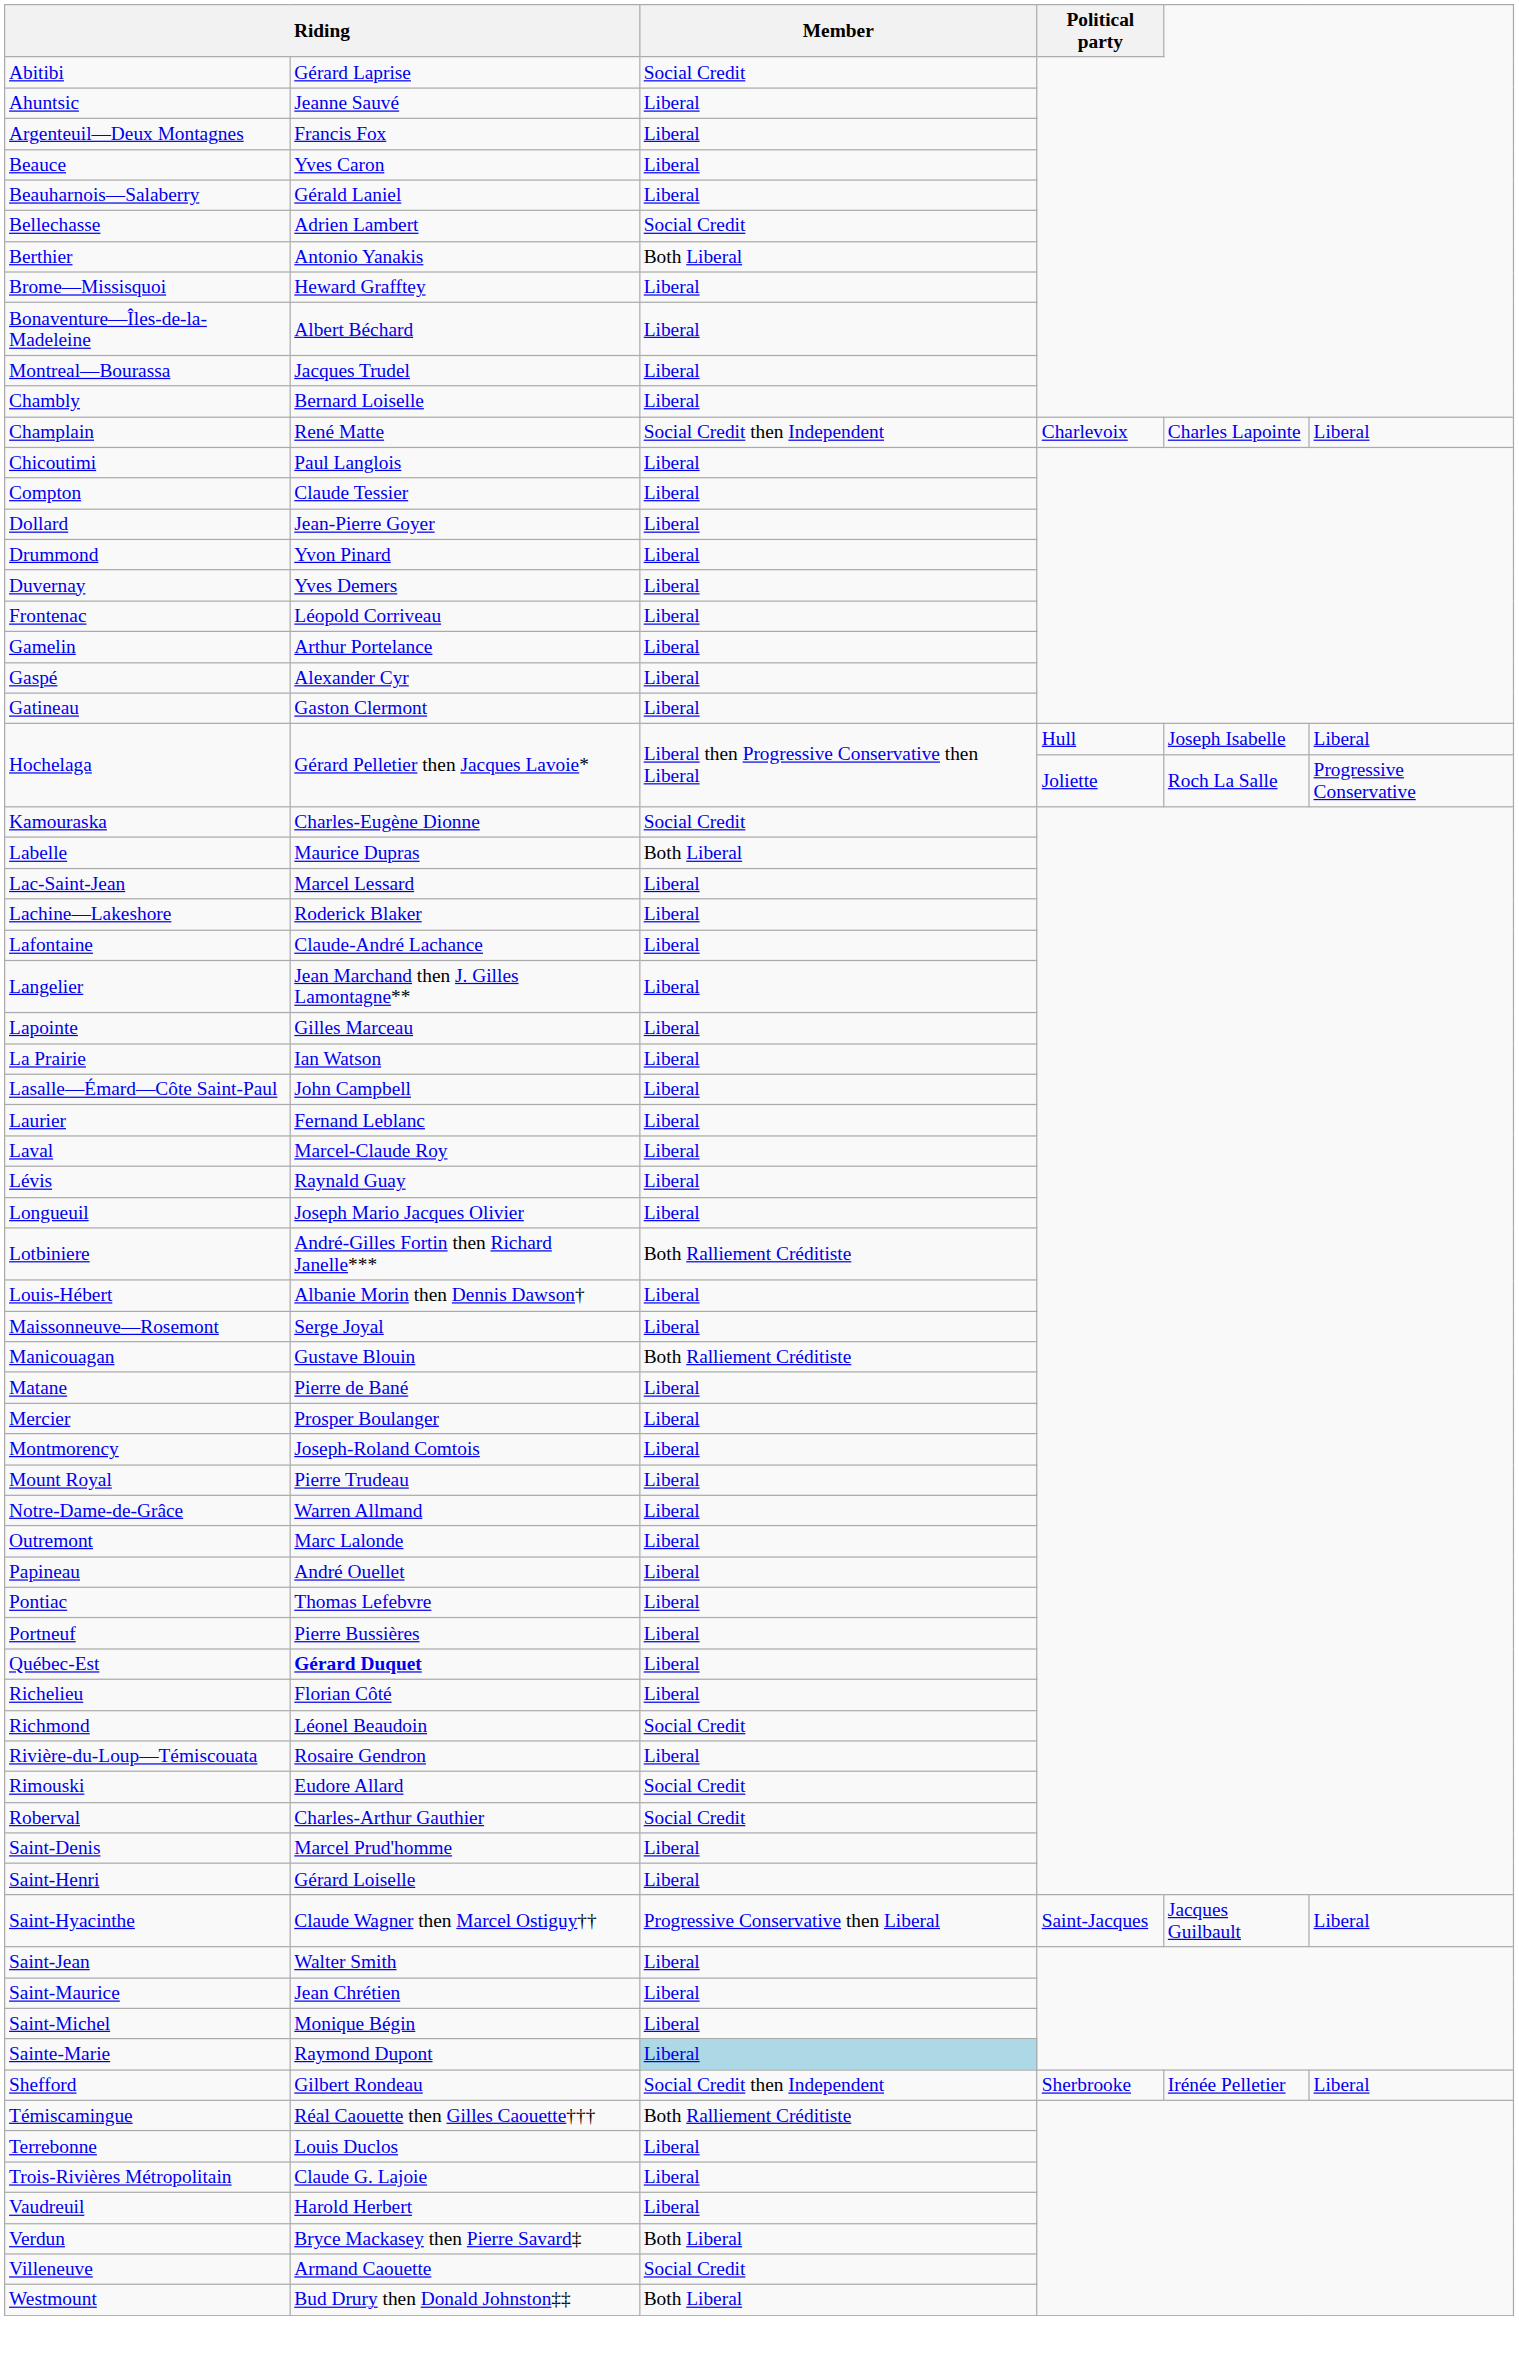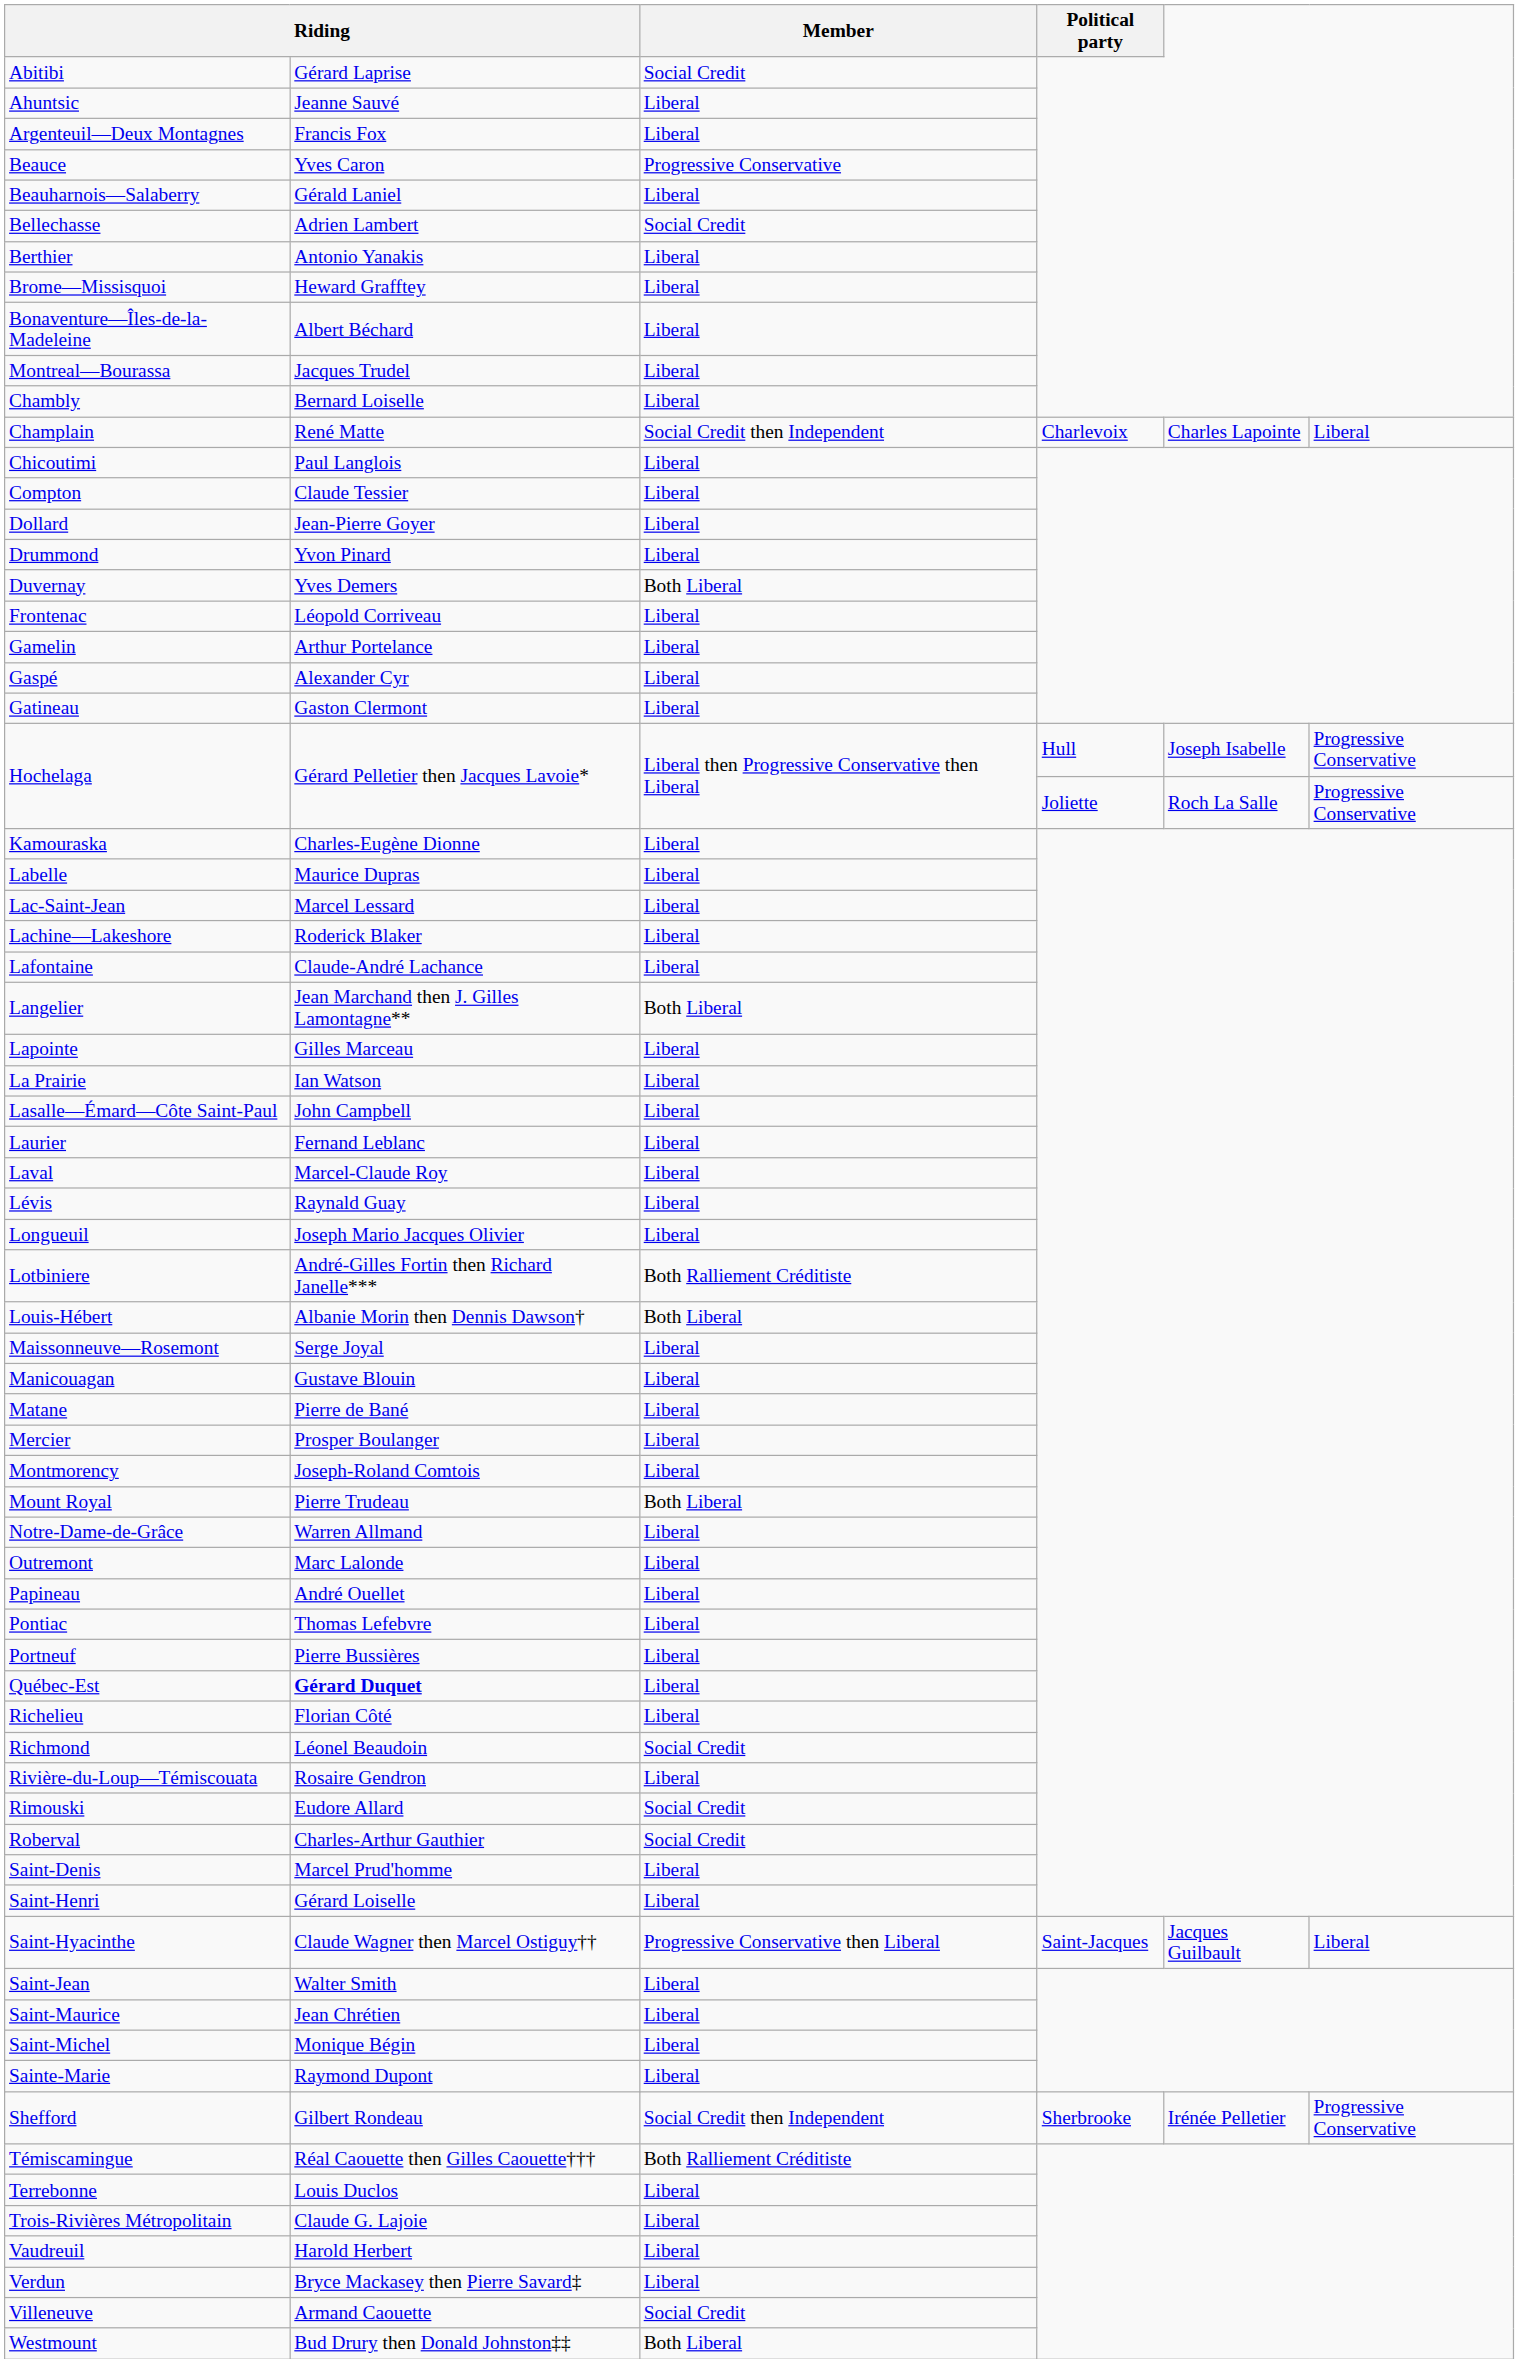(672, 164) Liberal -> (742, 164) Progressive Conservative
(693, 256) Both Liberal -> (672, 256) Liberal
(672, 585) Liberal -> (693, 585) Both Liberal
(1342, 738) Liberal -> (1365, 749) Progressive Conservative
(695, 822) Social Credit -> (672, 843) Liberal
(693, 852) Both Liberal -> (672, 874) Liberal
(672, 986) Liberal -> (693, 1008) Both Liberal
(672, 1295) Liberal -> (693, 1317) Both Liberal
(747, 1356) Both Ralliement Créditiste -> (672, 1378) Liberal
(672, 1479) Liberal -> (693, 1501) Both Liberal
(672, 2054) lightblue background -> (672, 2075) no background
(1342, 2084) Liberal -> (1365, 2117) Progressive Conservative
(693, 2238) Both Liberal -> (672, 2281) Liberal
